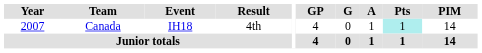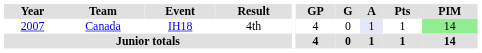(371, 26) no background -> (371, 26) lavender background
(402, 26) paleturquoise background -> (402, 26) no background
(450, 26) no background -> (450, 26) lightgreen background
